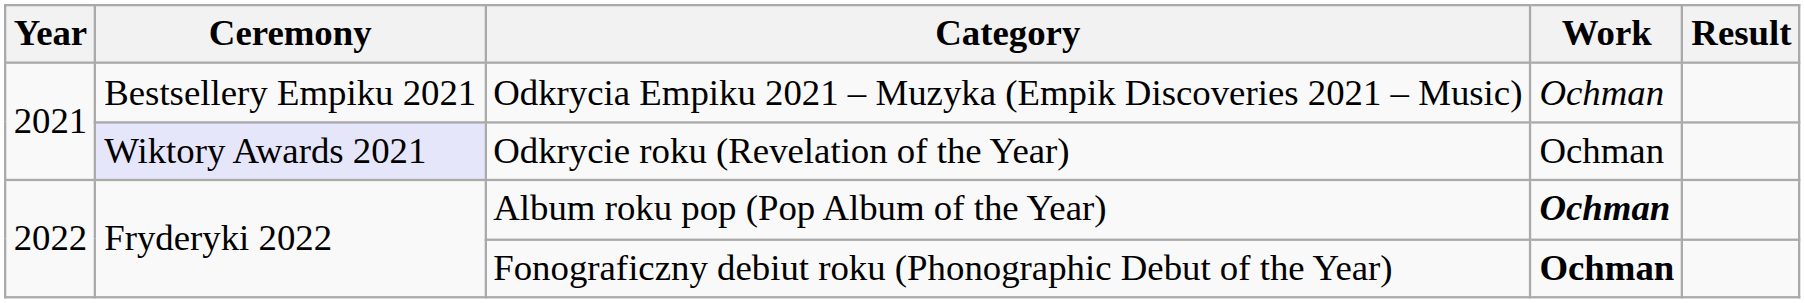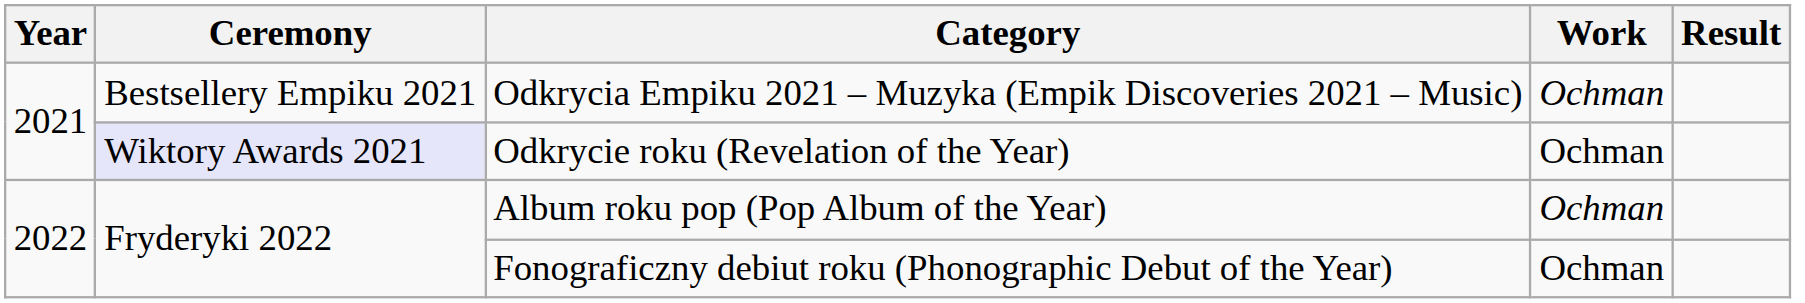(1605, 208) bold -> (1602, 208) normal
(1607, 267) bold -> (1602, 267) normal
